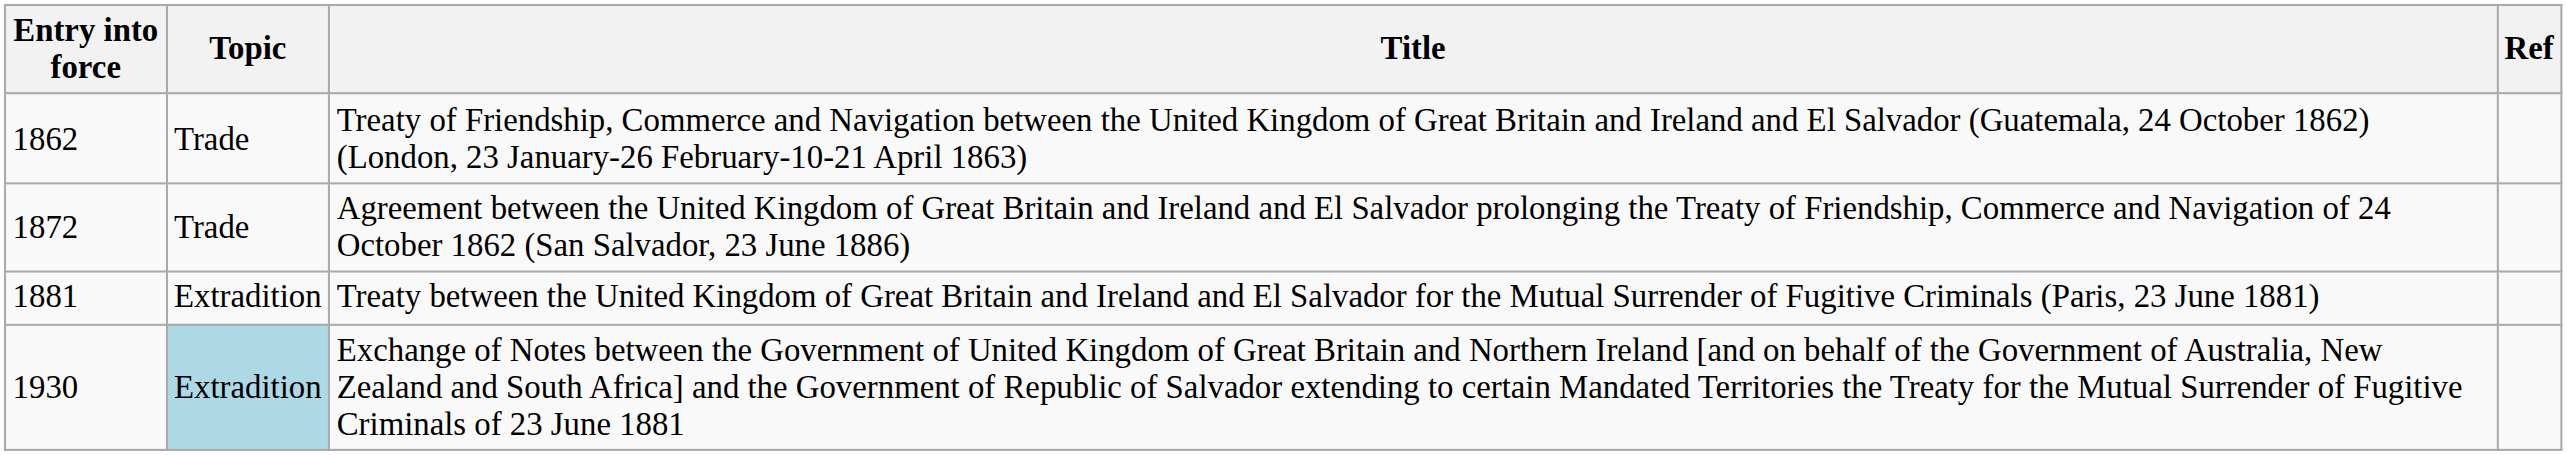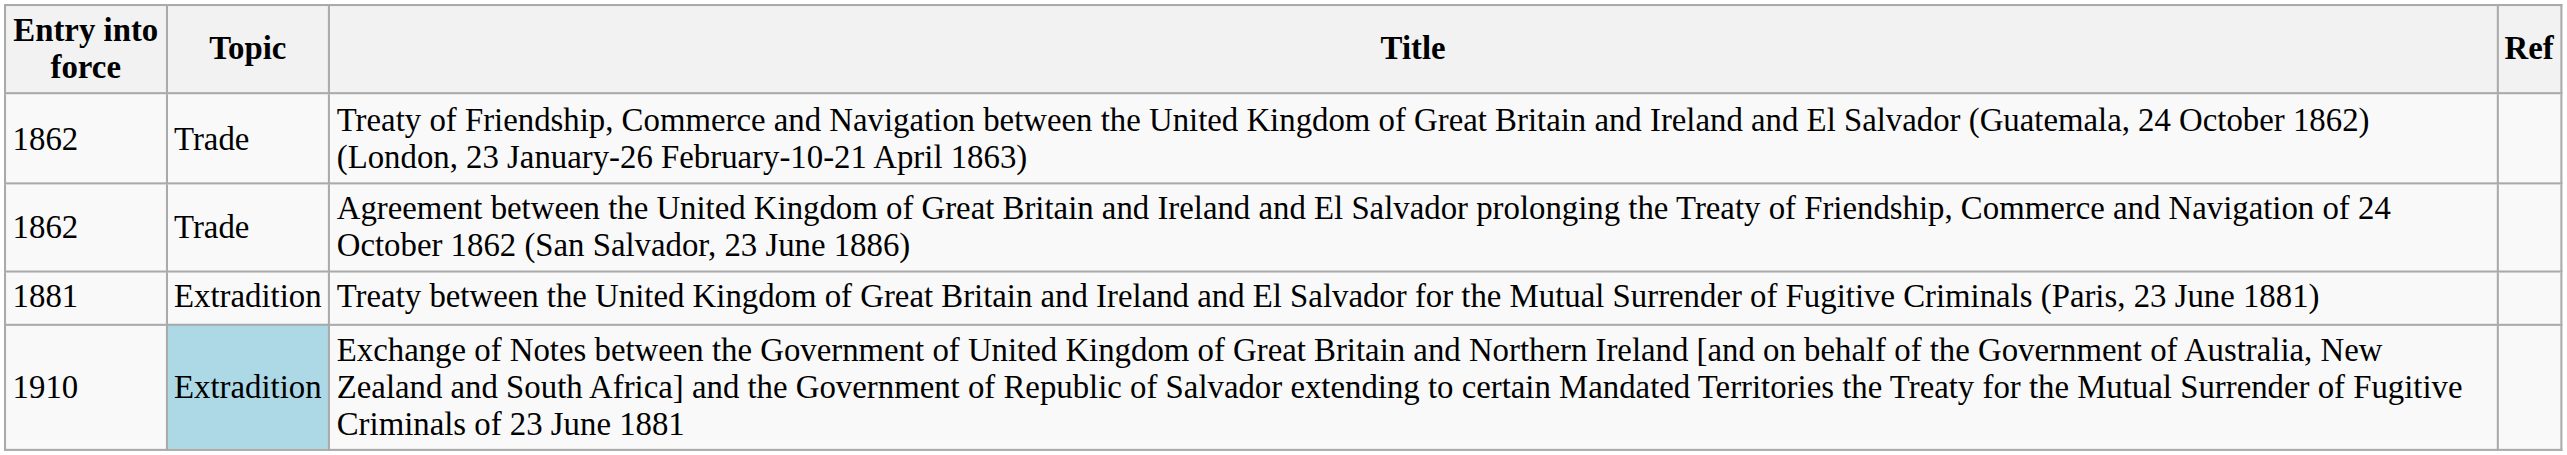(45, 226) 1872 -> (45, 226) 1862
(45, 386) 1930 -> (45, 386) 1910
